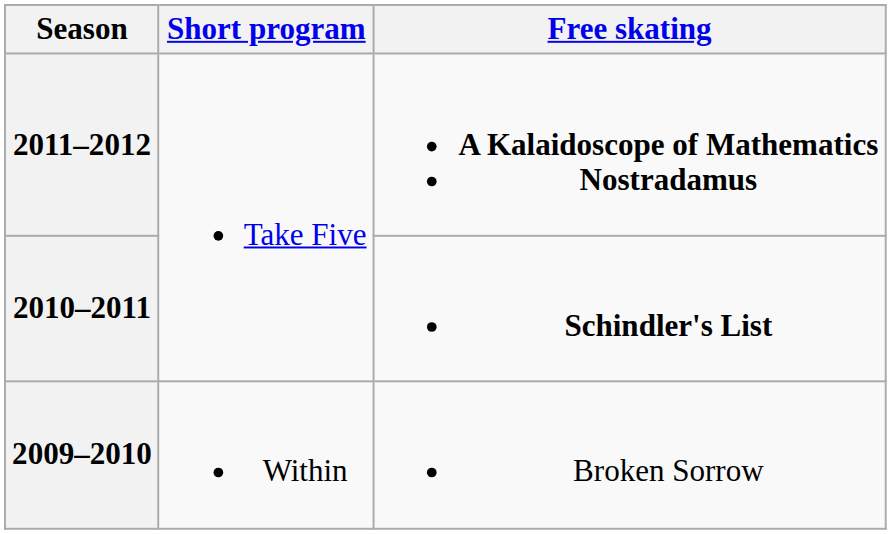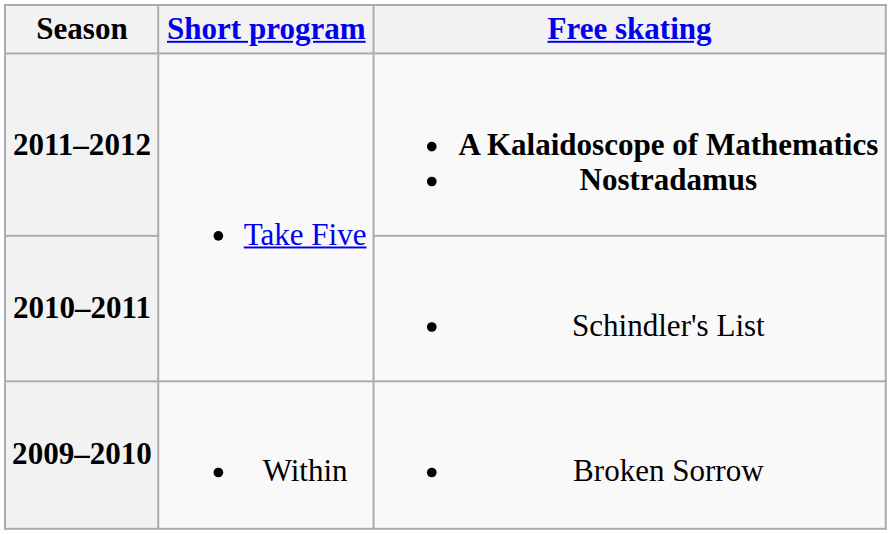(630, 326) bold -> (630, 326) normal
